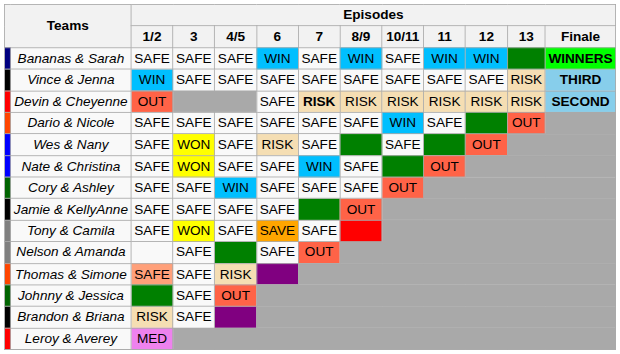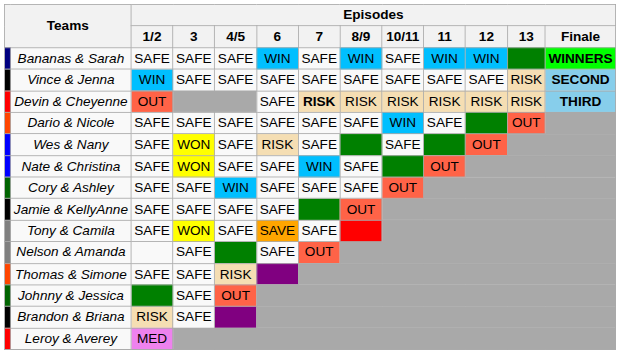(581, 79) THIRD -> (581, 79) SECOND
(581, 101) SECOND -> (581, 101) THIRD
(152, 274) lightsalmon background -> (152, 274) no background
